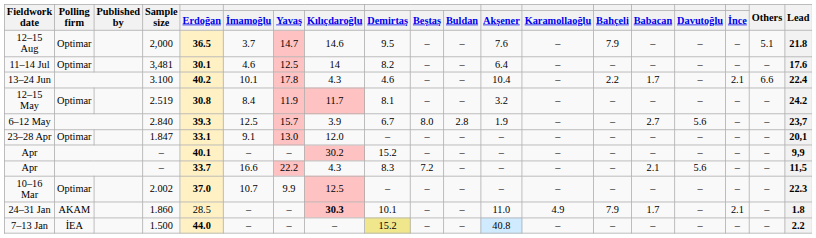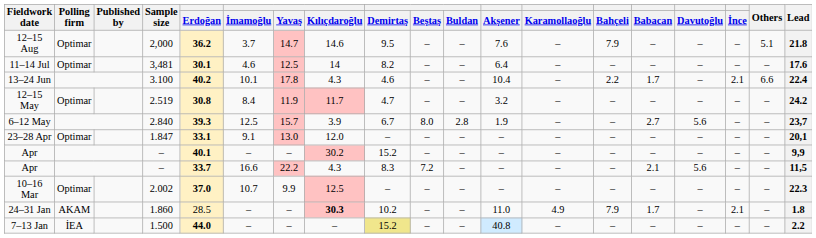(202, 43) 36.5 -> (202, 43) 36.2
(388, 100) 8.1 -> (388, 100) 4.7
(388, 209) 10.1 -> (388, 209) 10.2
